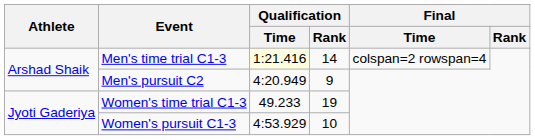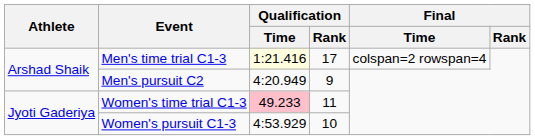(329, 59) 14 -> (329, 59) 17
(280, 102) no background -> (280, 102) pink background
(329, 102) 19 -> (329, 102) 11
